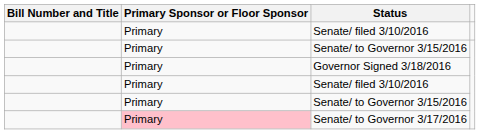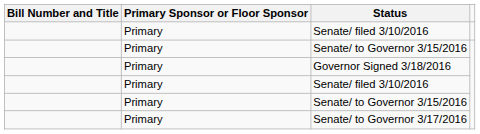(143, 119) pink background -> (143, 119) no background
